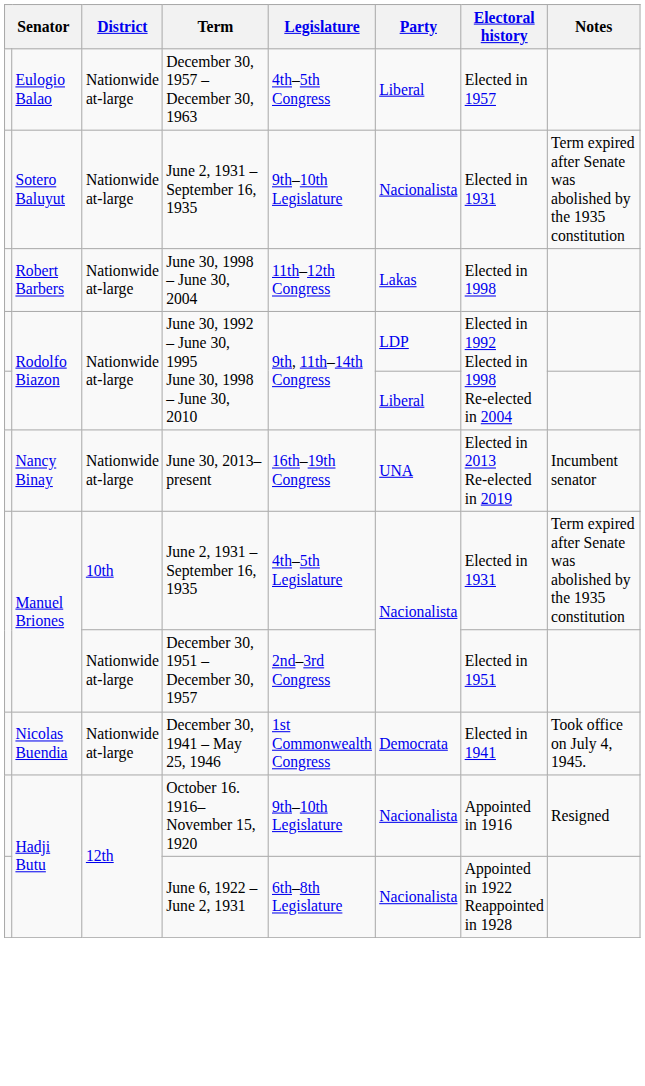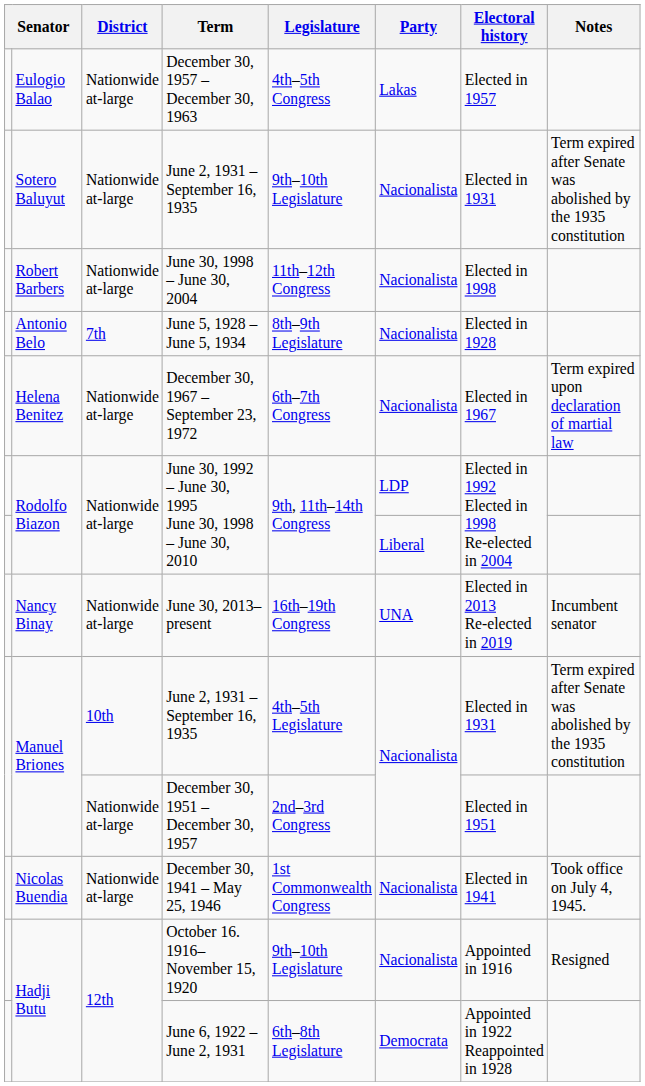(402, 89) Liberal -> (398, 89) Lakas
(398, 280) Lakas -> (418, 280) Nacionalista
+ row: (41, 334)
+ row: (39, 406)
(414, 743) Democrata -> (418, 887) Nacionalista
(418, 896) Nacionalista -> (414, 1041) Democrata
